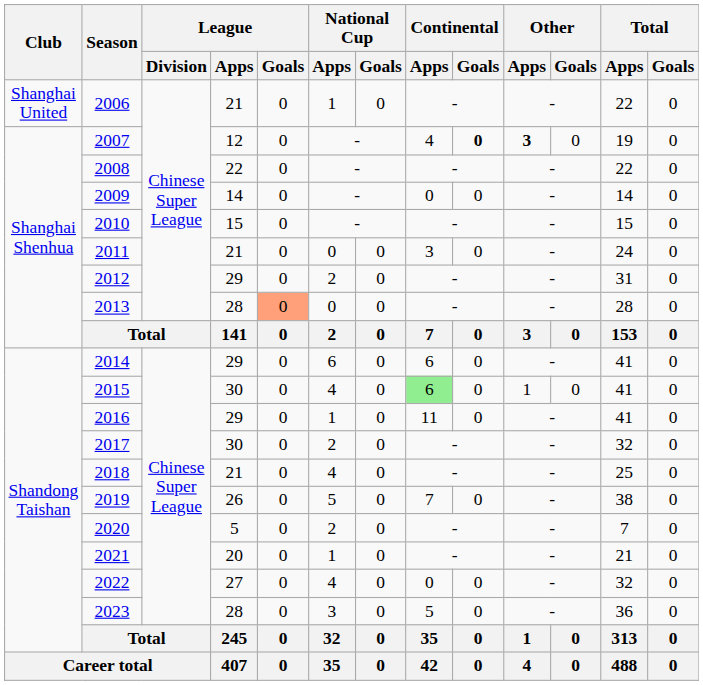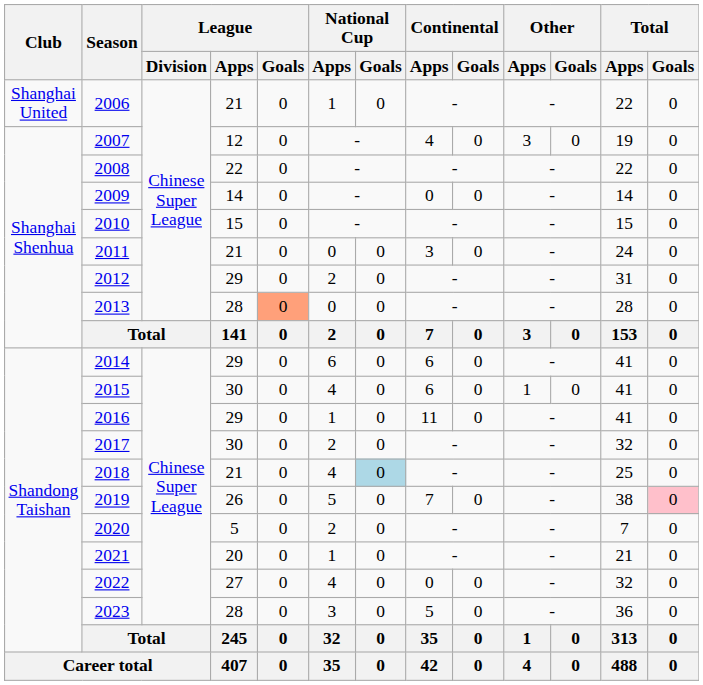(478, 140) bold -> (478, 140) normal
(527, 140) bold -> (527, 140) normal
(429, 389) lightgreen background -> (429, 389) no background
(381, 472) no background -> (381, 472) lightblue background
(673, 500) no background -> (673, 500) pink background
